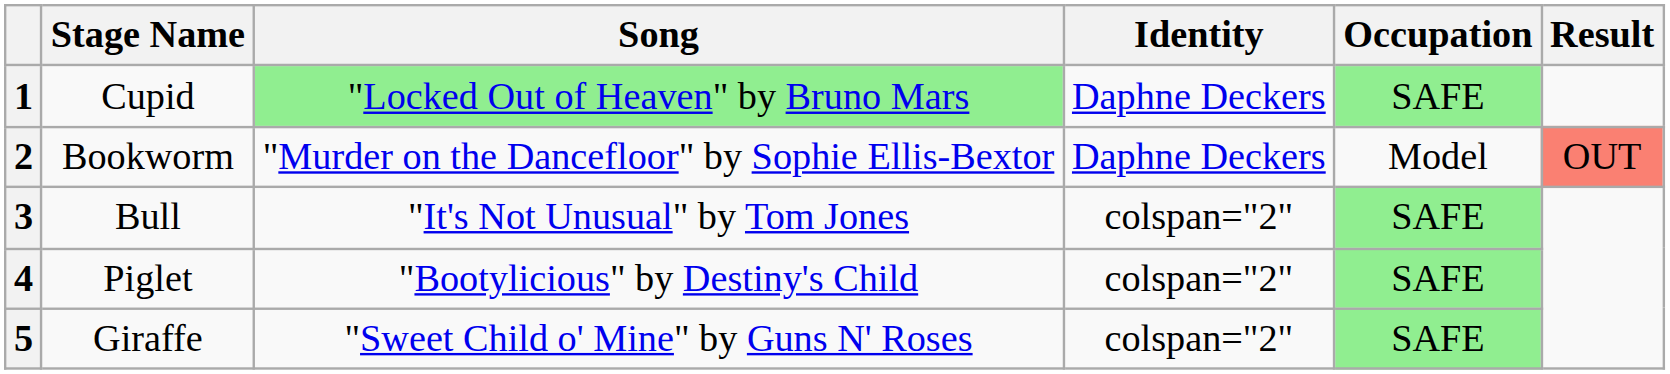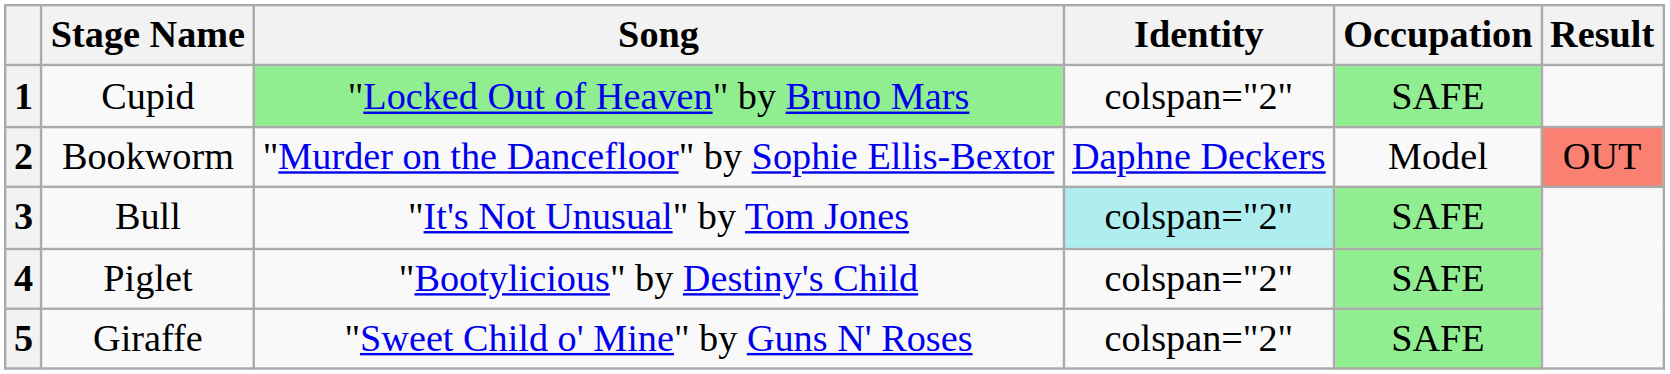(1199, 95) Daphne Deckers -> (1199, 95) colspan="2"
(1199, 216) no background -> (1199, 216) paleturquoise background
